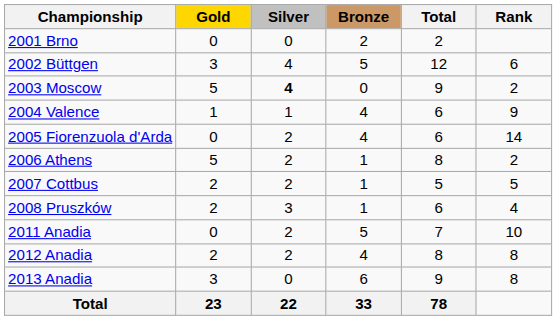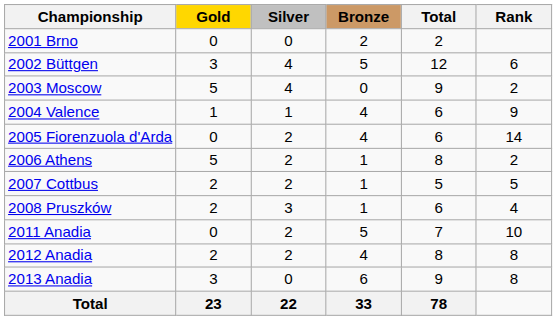(288, 89) bold -> (288, 89) normal
